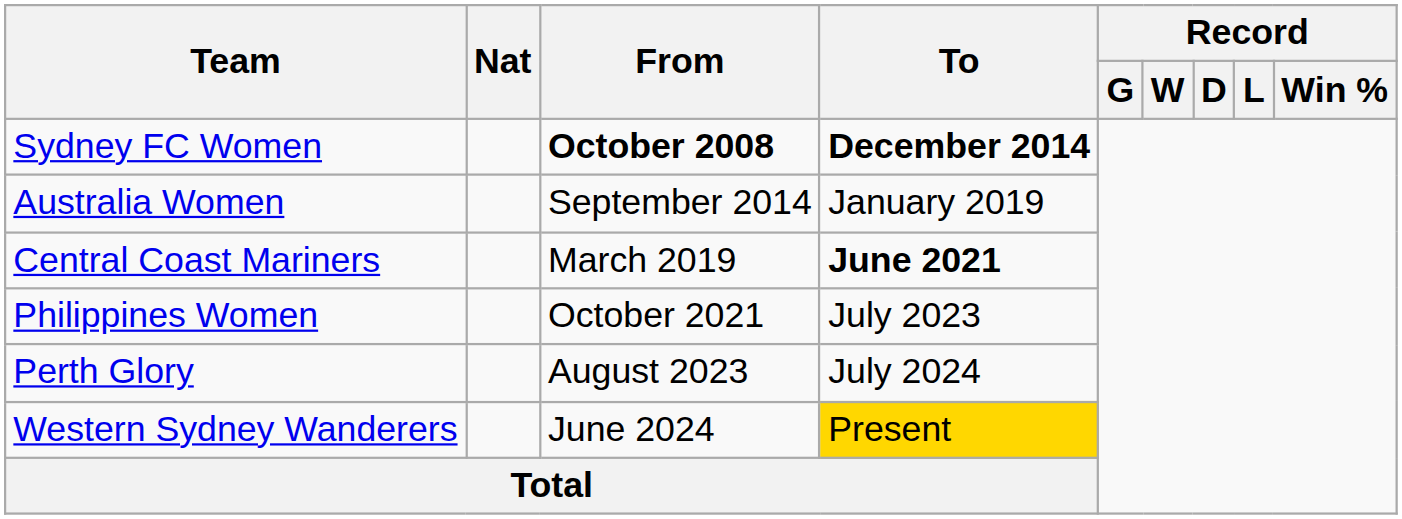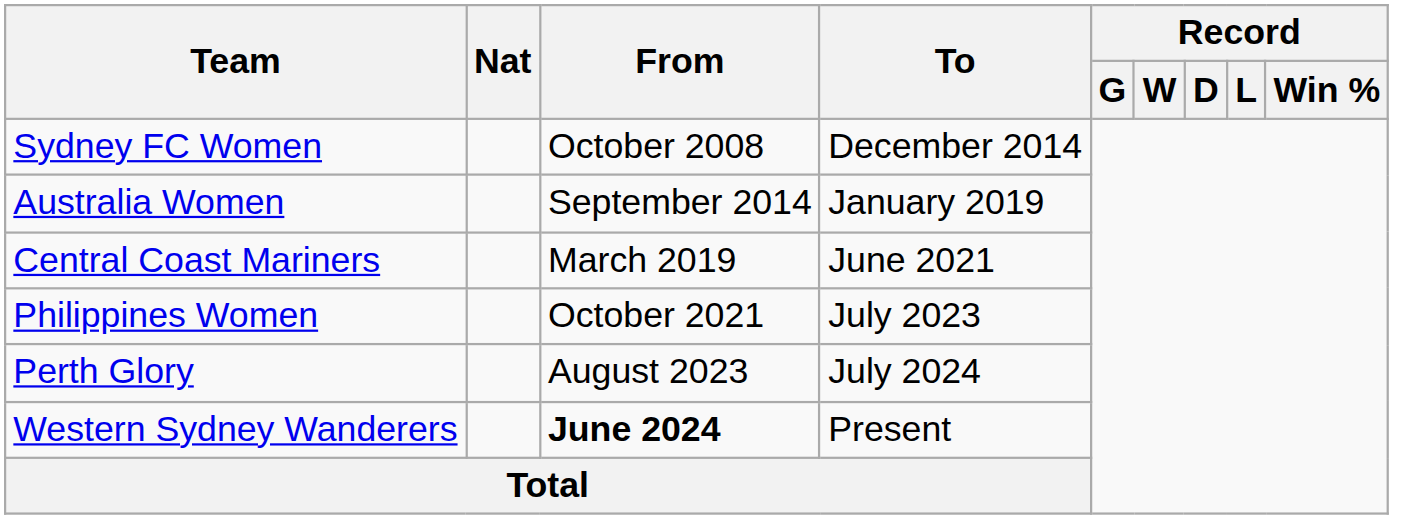(661, 145) bold -> (656, 145) normal
(959, 145) bold -> (955, 145) normal
(915, 259) bold -> (912, 259) normal
(631, 428) normal -> (634, 428) bold
(890, 428) gold background -> (890, 428) no background
